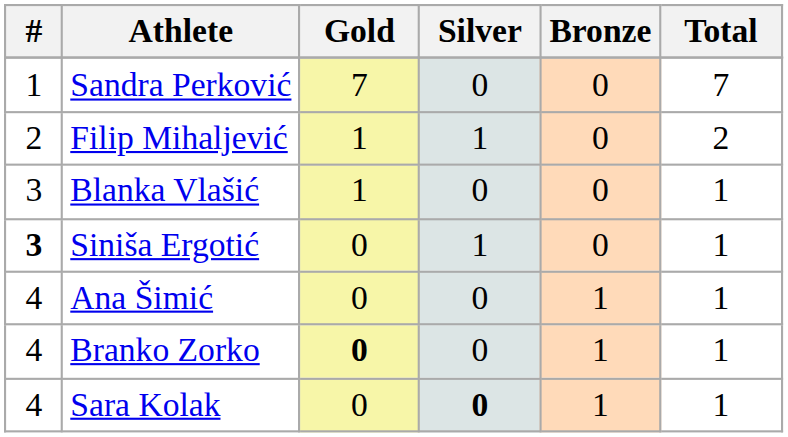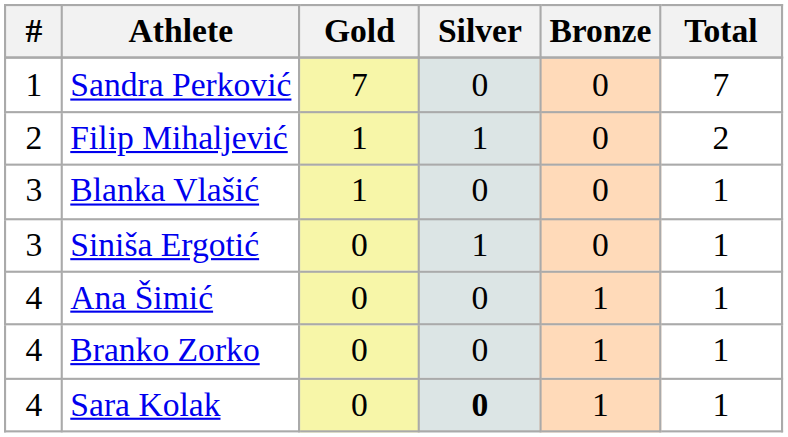(34, 244) bold -> (34, 244) normal
(359, 350) bold -> (359, 350) normal
